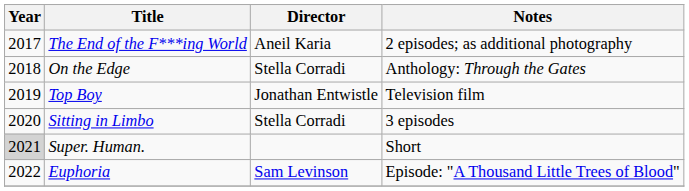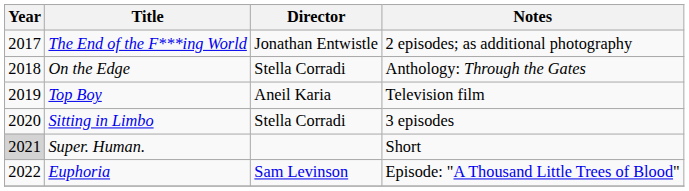(293, 43) Aneil Karia -> (316, 43) Jonathan Entwistle
(316, 95) Jonathan Entwistle -> (293, 95) Aneil Karia
